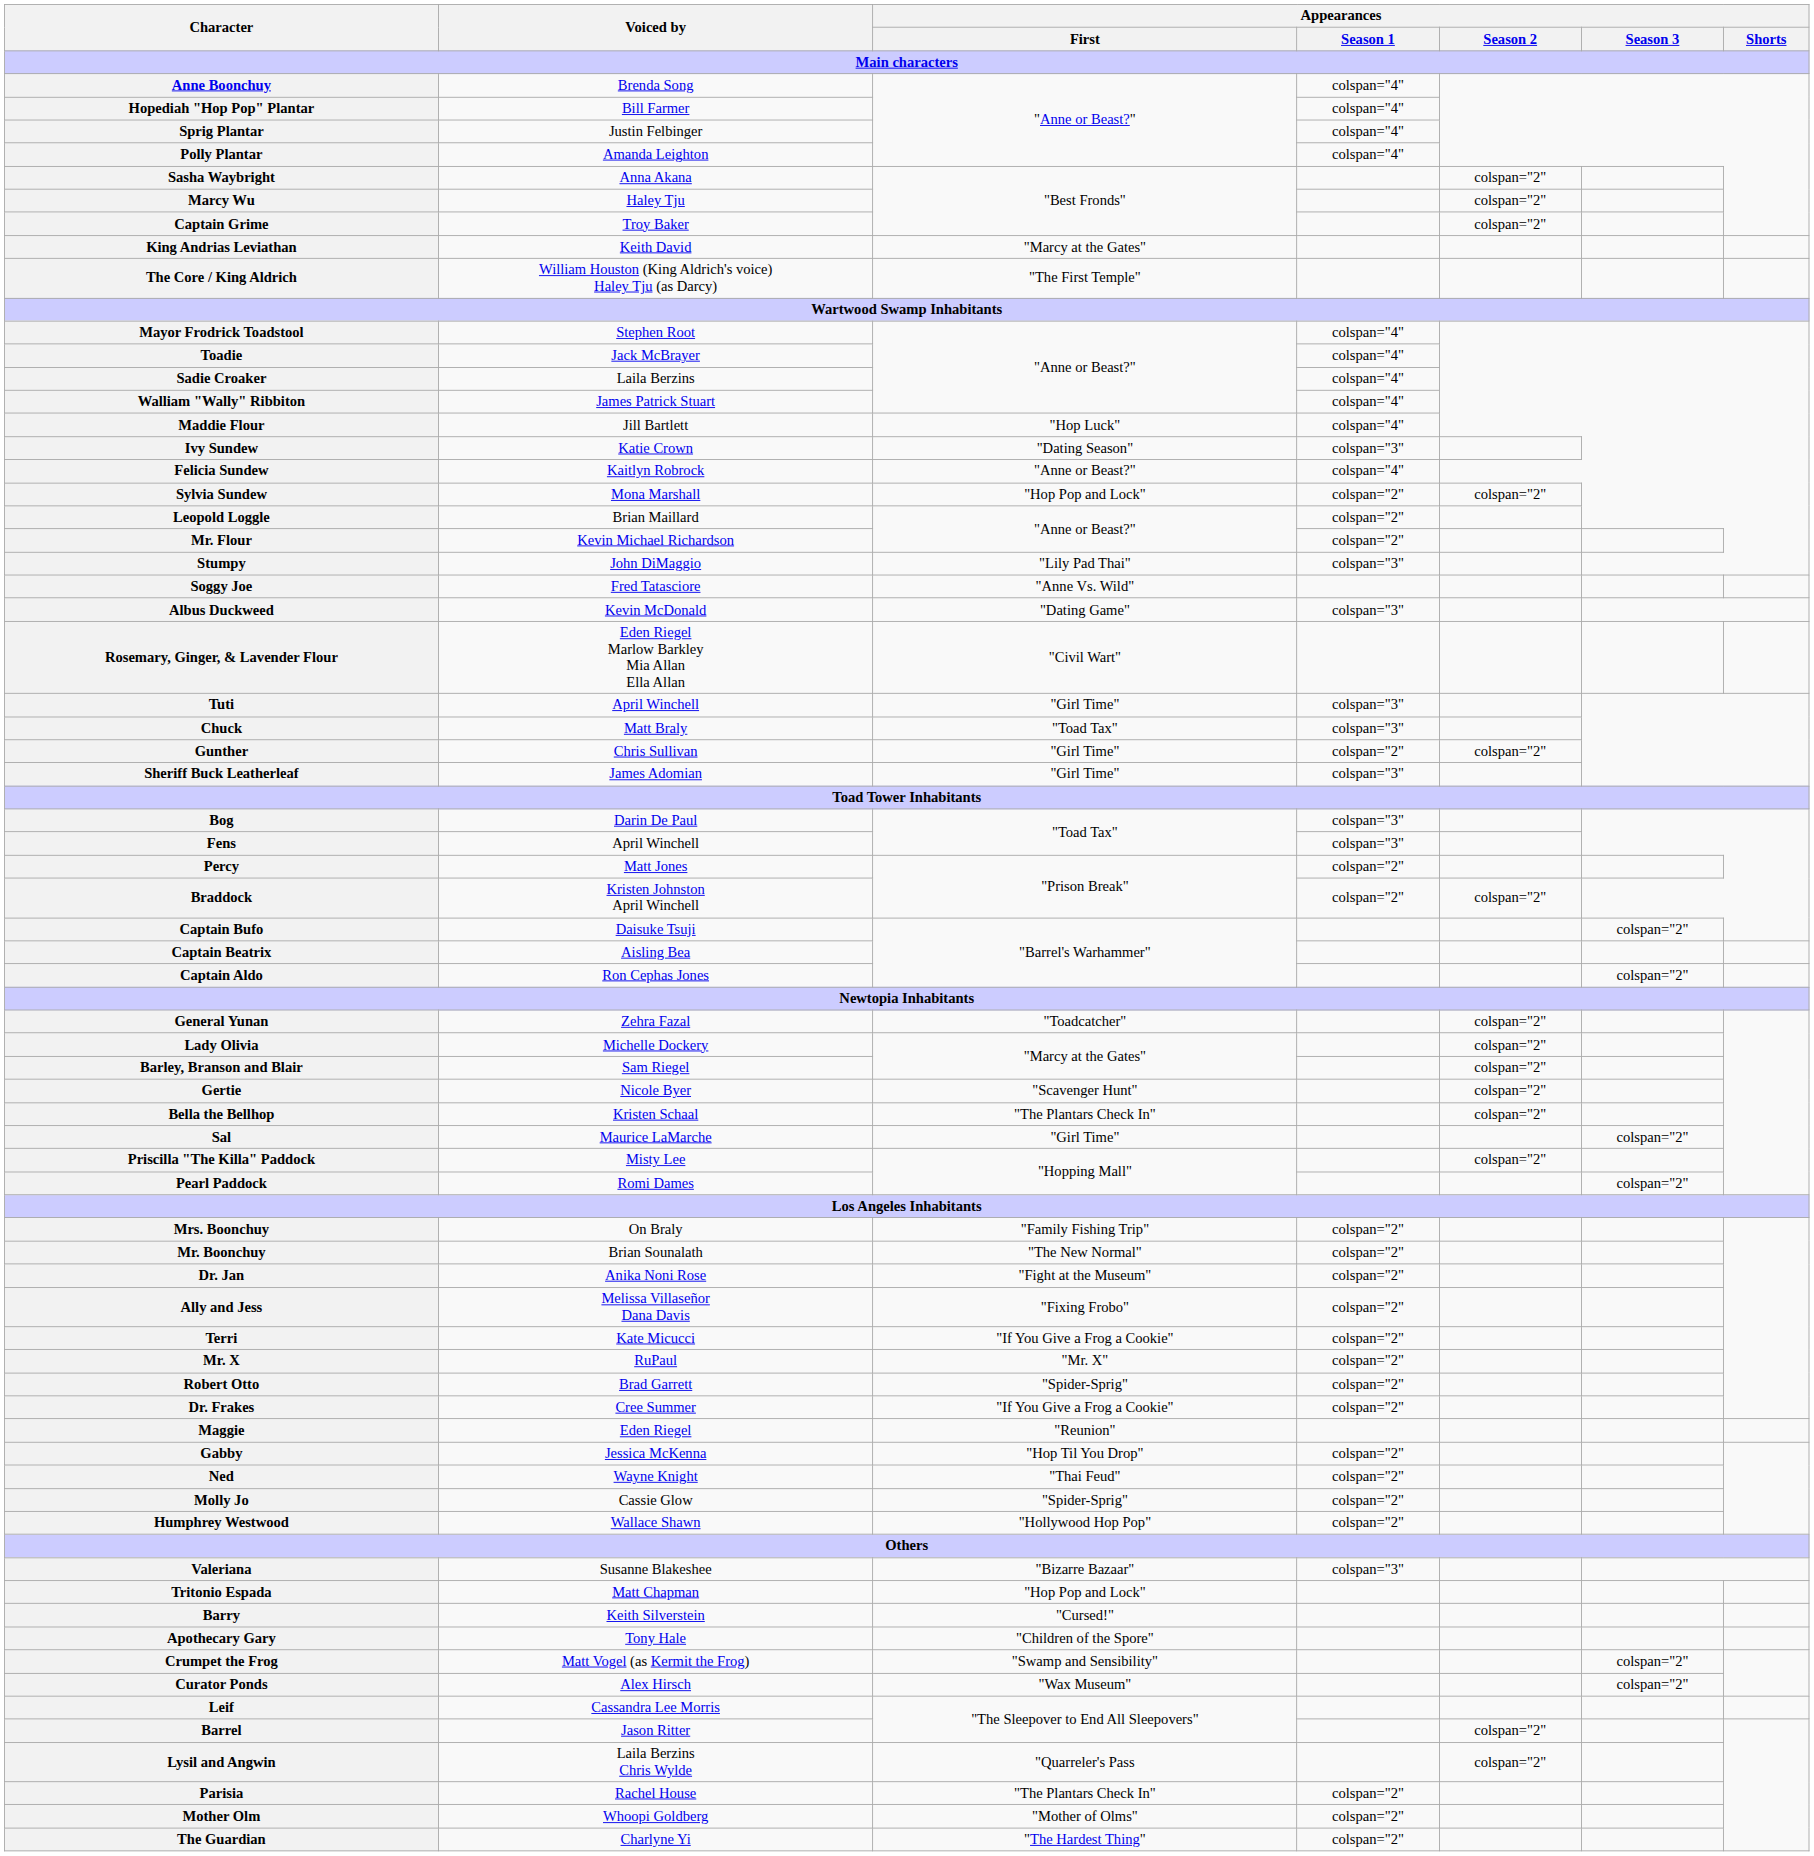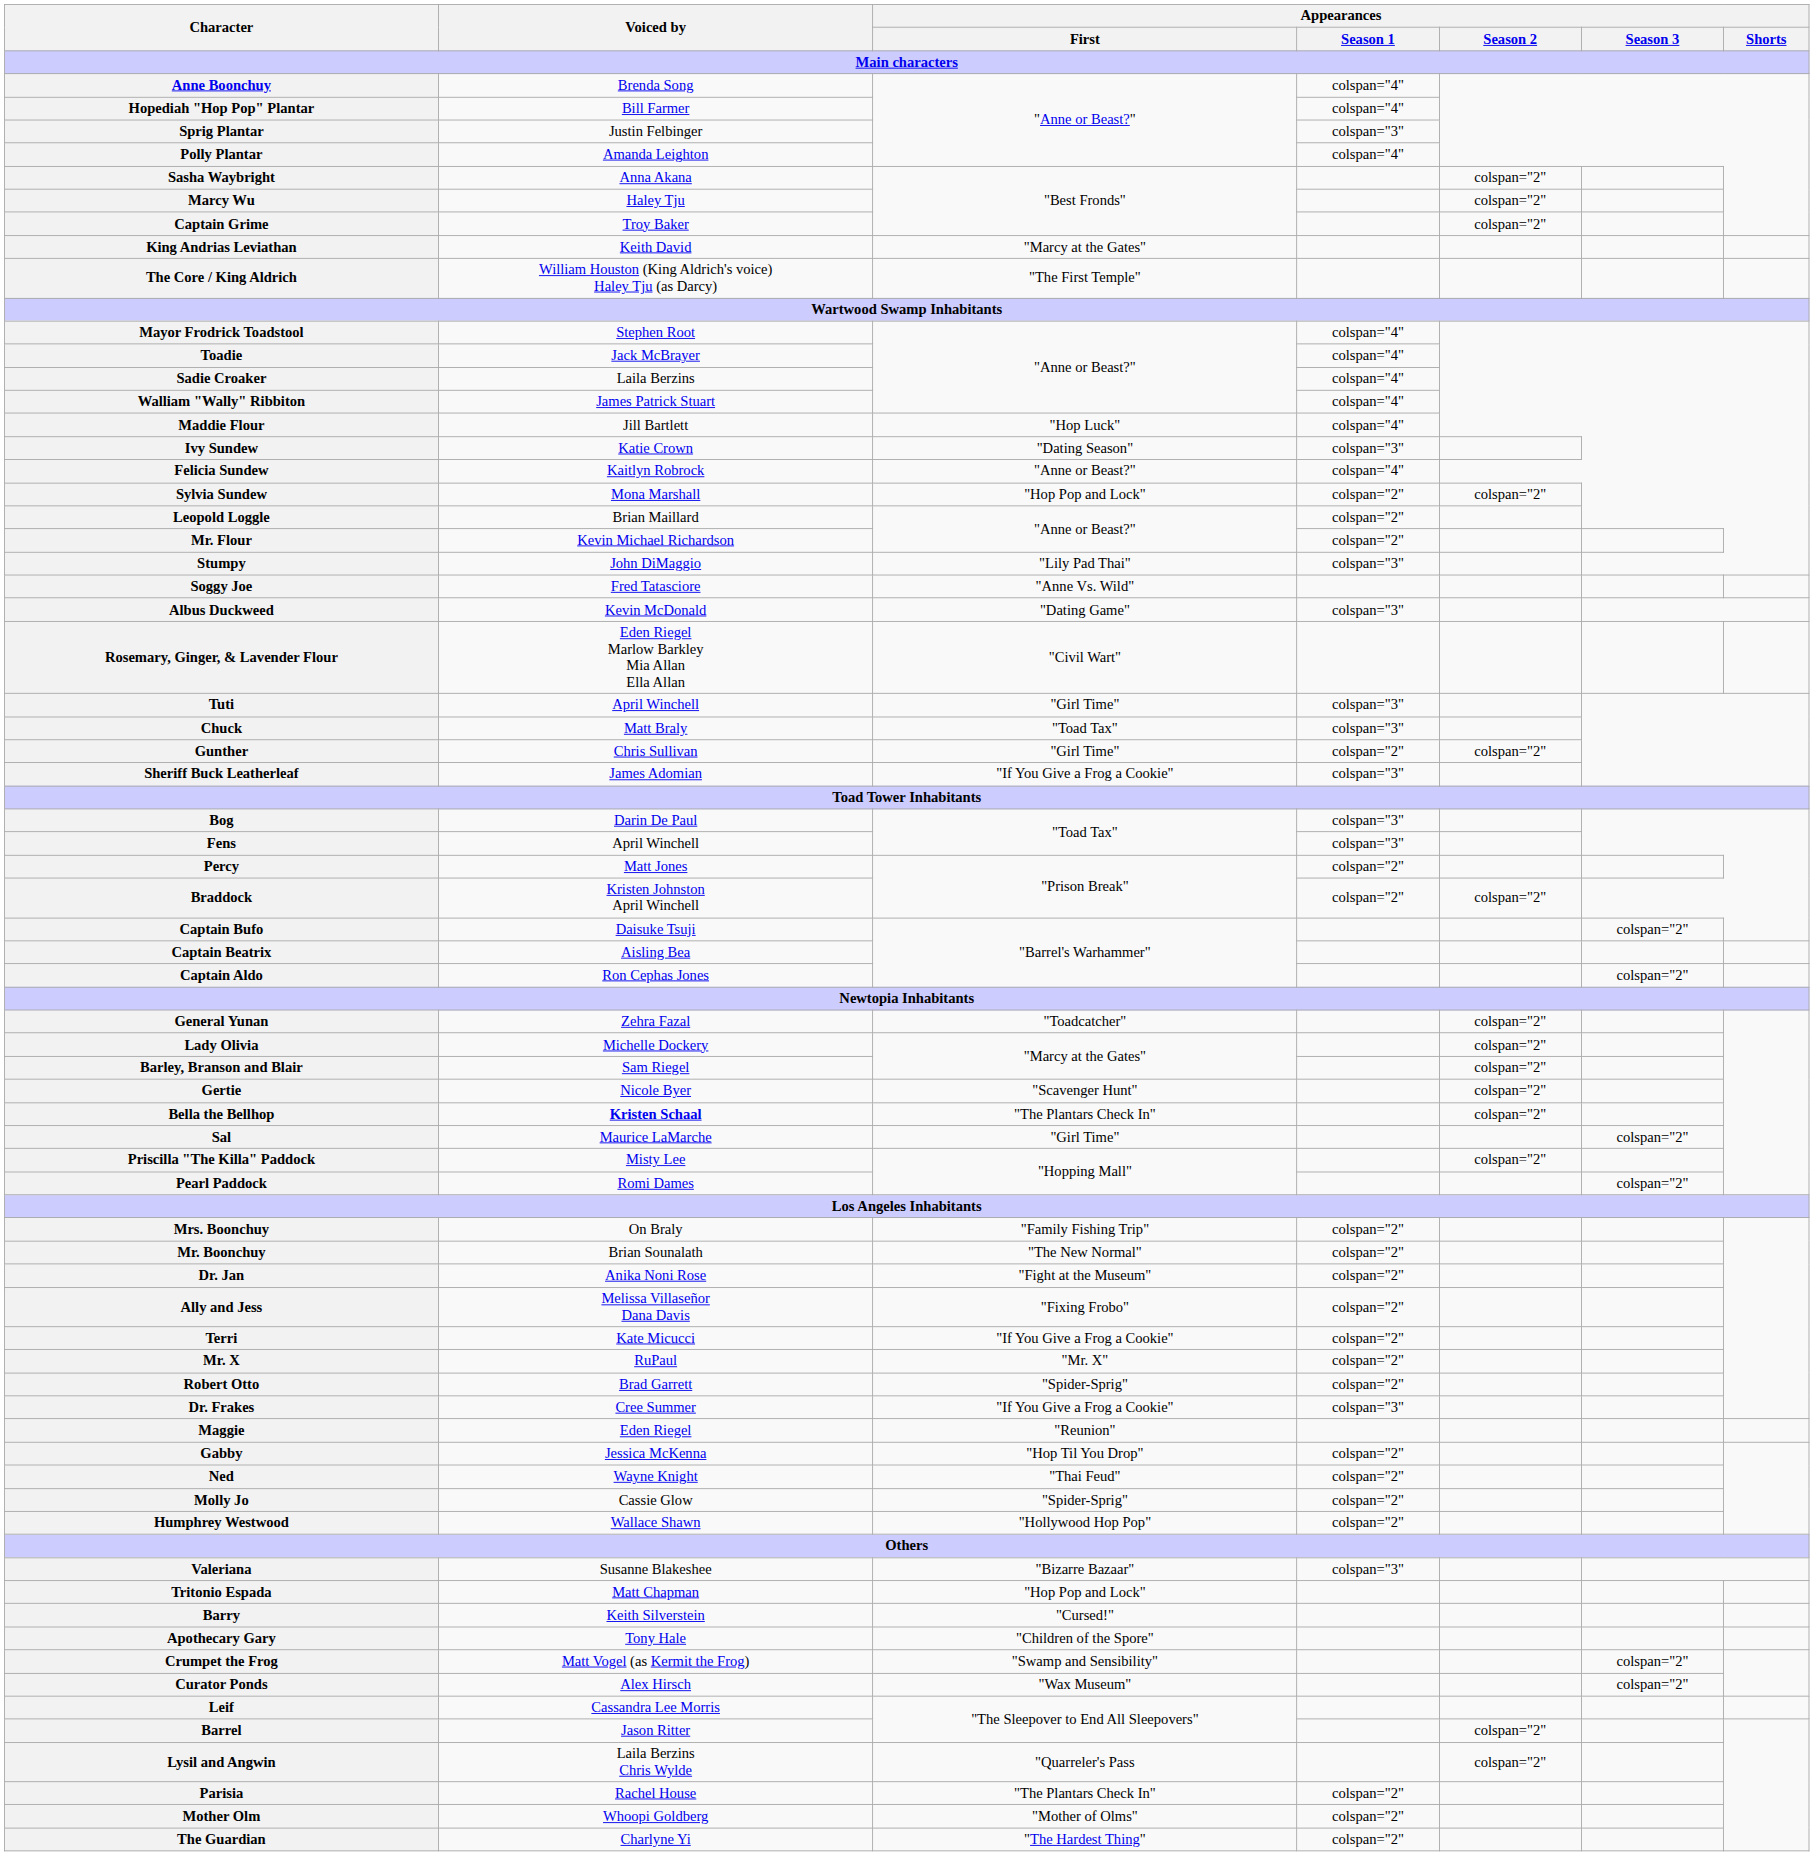(1368, 131) colspan="4" -> (1368, 131) colspan="3"
(1085, 774) "Girl Time" -> (1085, 774) "If You Give a Frog a Cookie"
(656, 1113) normal -> (656, 1113) bold
(1368, 1407) colspan="2" -> (1368, 1407) colspan="3"
